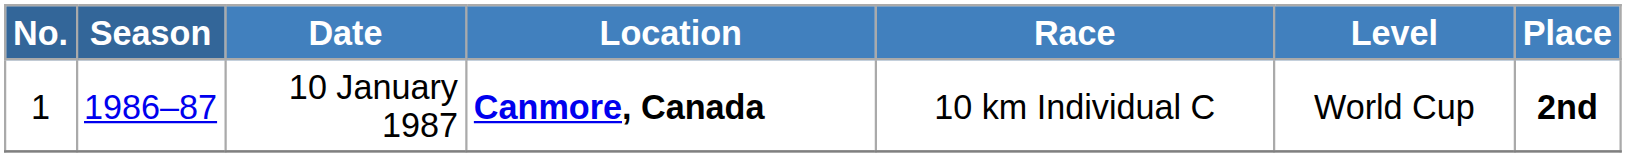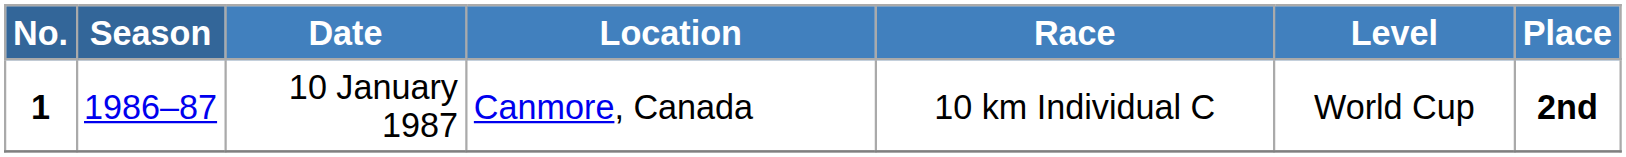(41, 106) normal -> (41, 106) bold
(619, 106) bold -> (613, 106) normal
